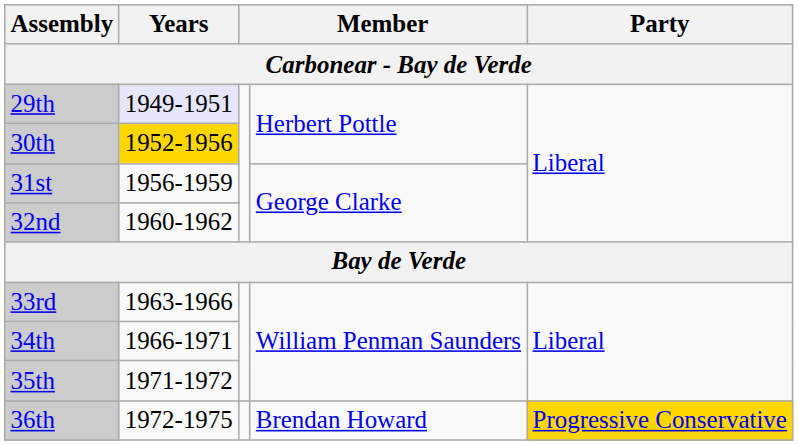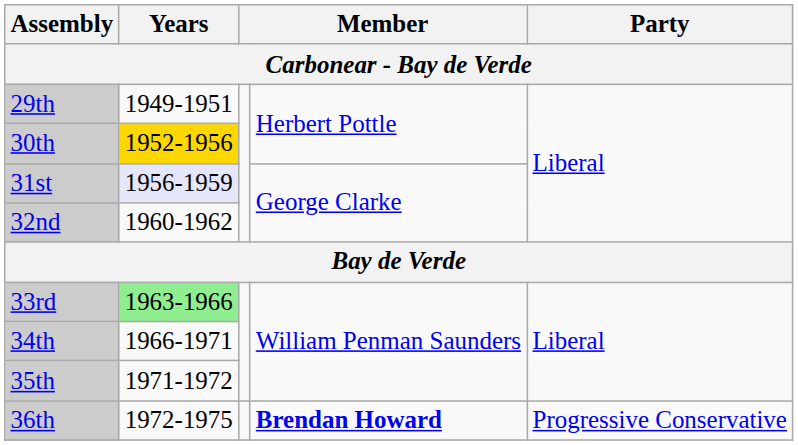(179, 103) lavender background -> (179, 103) no background
(179, 182) no background -> (179, 182) lavender background
(179, 301) no background -> (179, 301) lightgreen background
(341, 420) normal -> (349, 420) bold
(660, 420) gold background -> (660, 420) no background
